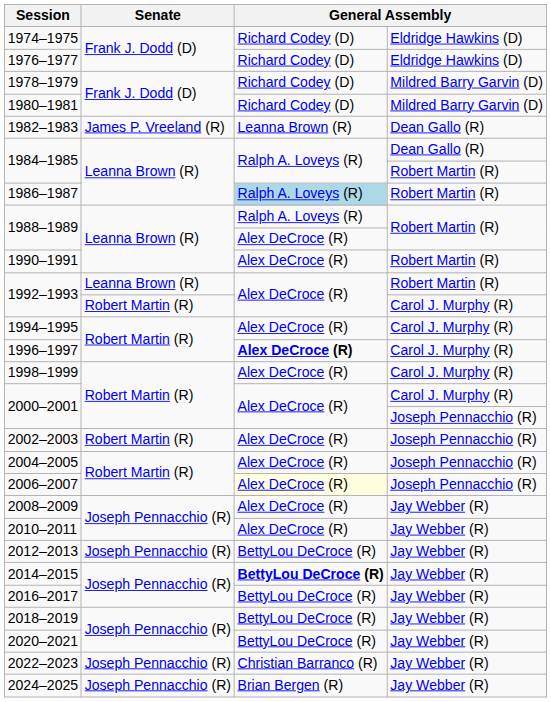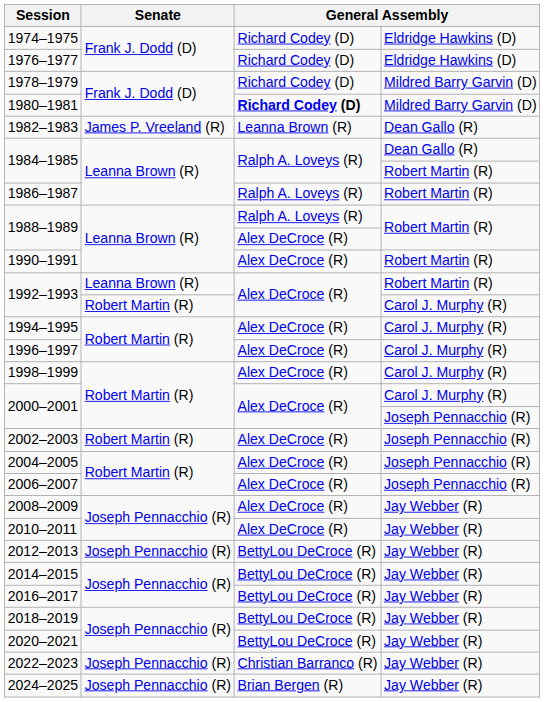(296, 104) normal -> (299, 104) bold
(300, 194) lightblue background -> (300, 194) no background
(295, 350) bold -> (293, 350) normal
(293, 484) lightyellow background -> (293, 484) no background
(311, 573) bold -> (307, 573) normal
